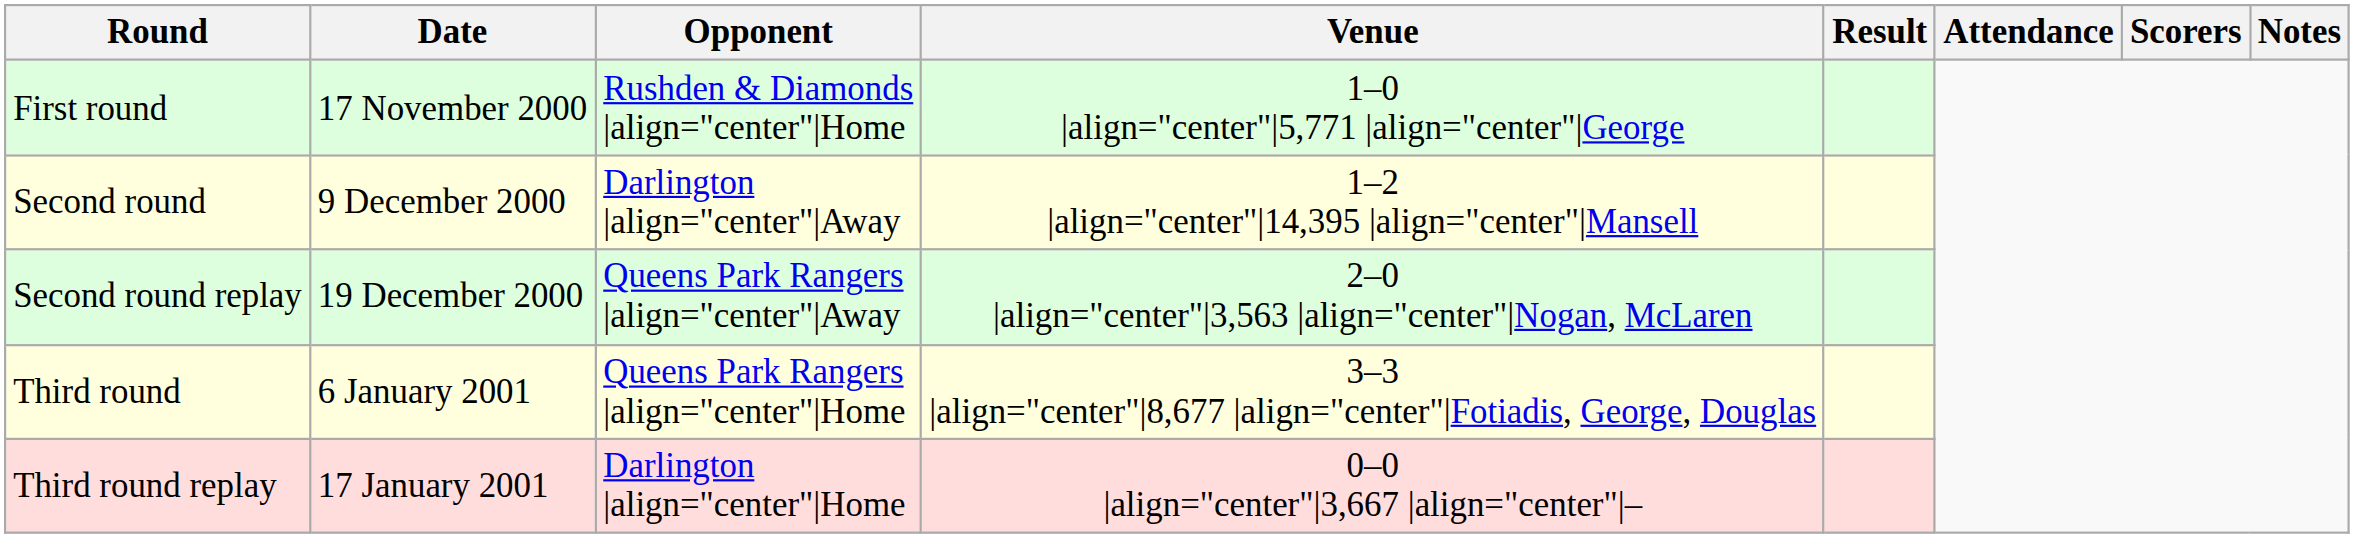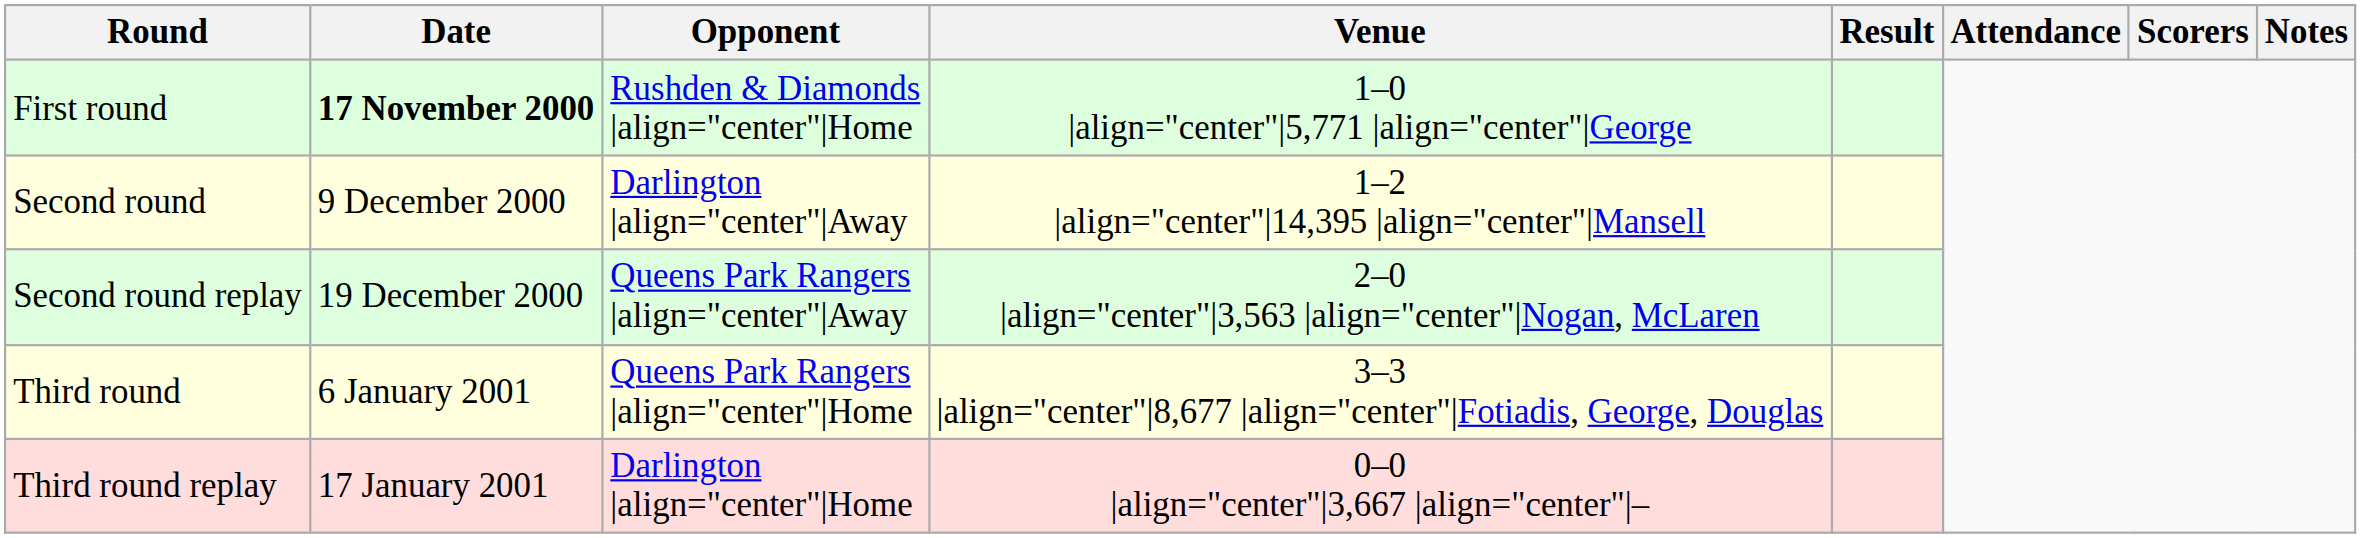(453, 107) normal -> (456, 107) bold
